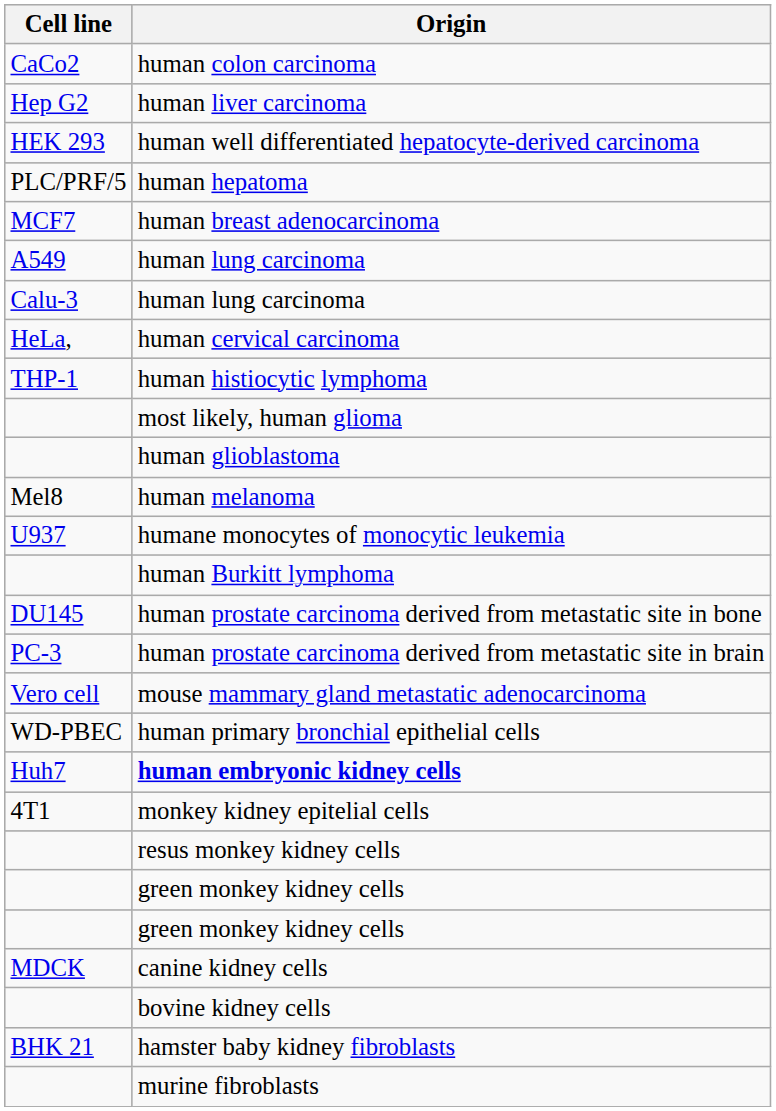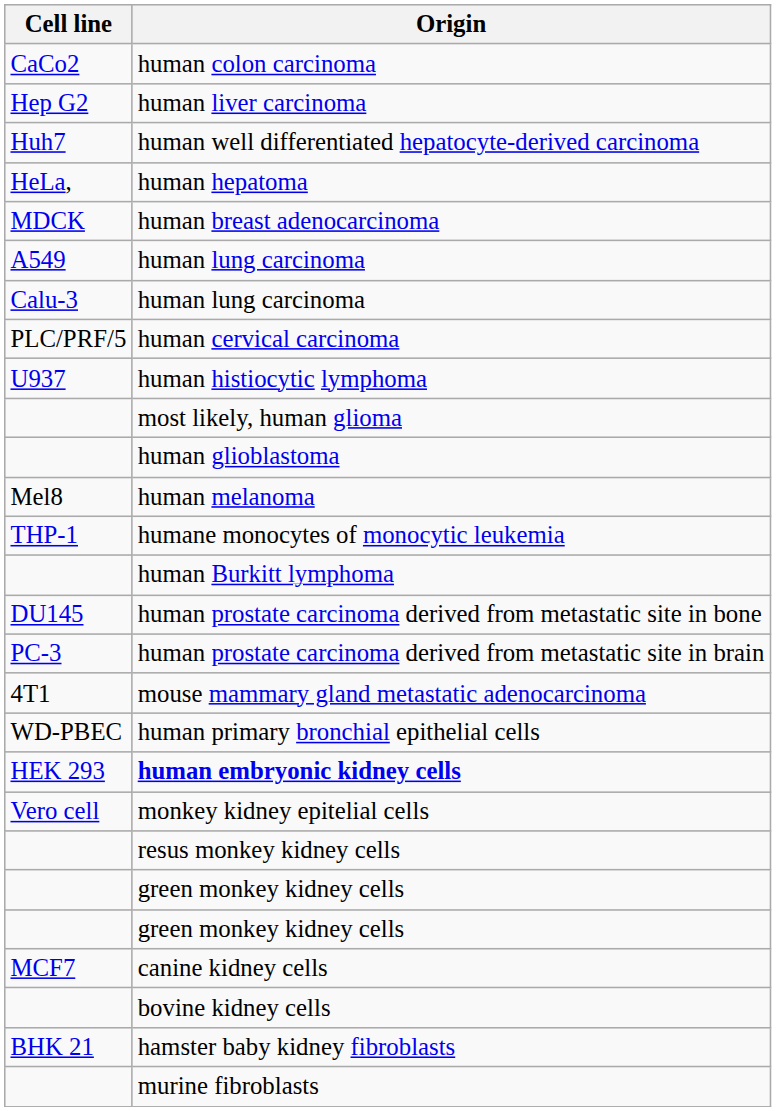(58, 142) HEK 293 -> (38, 142) Huh7
(68, 181) PLC/PRF/5 -> (41, 181) HeLa,
(43, 220) MCF7 -> (48, 220) MDCK
(41, 338) HeLa, -> (68, 338) PLC/PRF/5
(44, 378) THP-1 -> (38, 378) U937
(38, 535) U937 -> (44, 535) THP-1
(55, 692) Vero cell -> (30, 692) 4T1
(38, 771) Huh7 -> (58, 771) HEK 293
(30, 810) 4T1 -> (55, 810) Vero cell
(48, 968) MDCK -> (43, 968) MCF7
